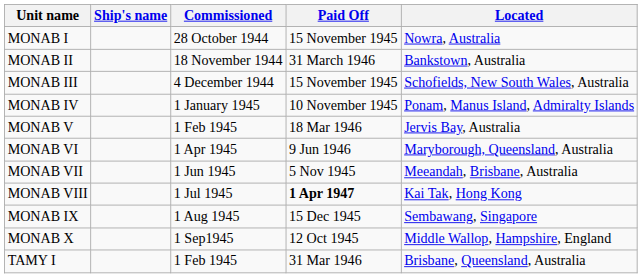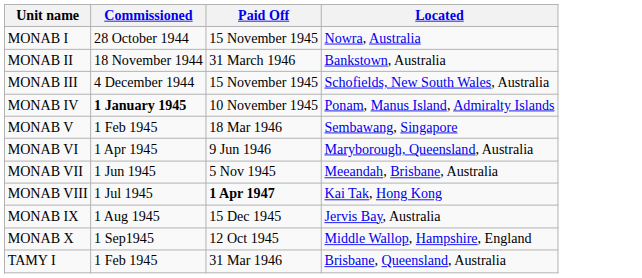- column: (131, 15)
(217, 104) normal -> (140, 104) bold
(462, 127) Jervis Bay, Australia -> (391, 127) Sembawang, Singapore
(471, 216) Sembawang, Singapore -> (382, 216) Jervis Bay, Australia
